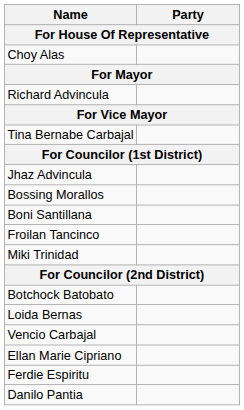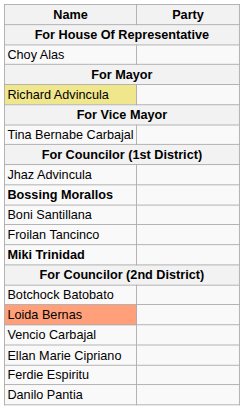(58, 95) no background -> (58, 95) khaki background
(56, 195) normal -> (60, 195) bold
(43, 255) normal -> (46, 255) bold
(45, 315) no background -> (45, 315) lightsalmon background
